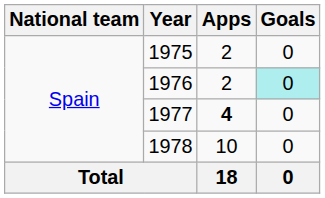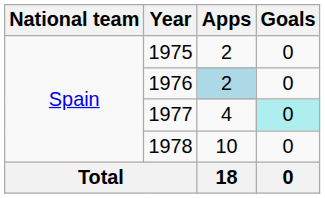(227, 83) no background -> (227, 83) lightblue background
(288, 83) paleturquoise background -> (288, 83) no background
(227, 114) bold -> (227, 114) normal
(288, 114) no background -> (288, 114) paleturquoise background
